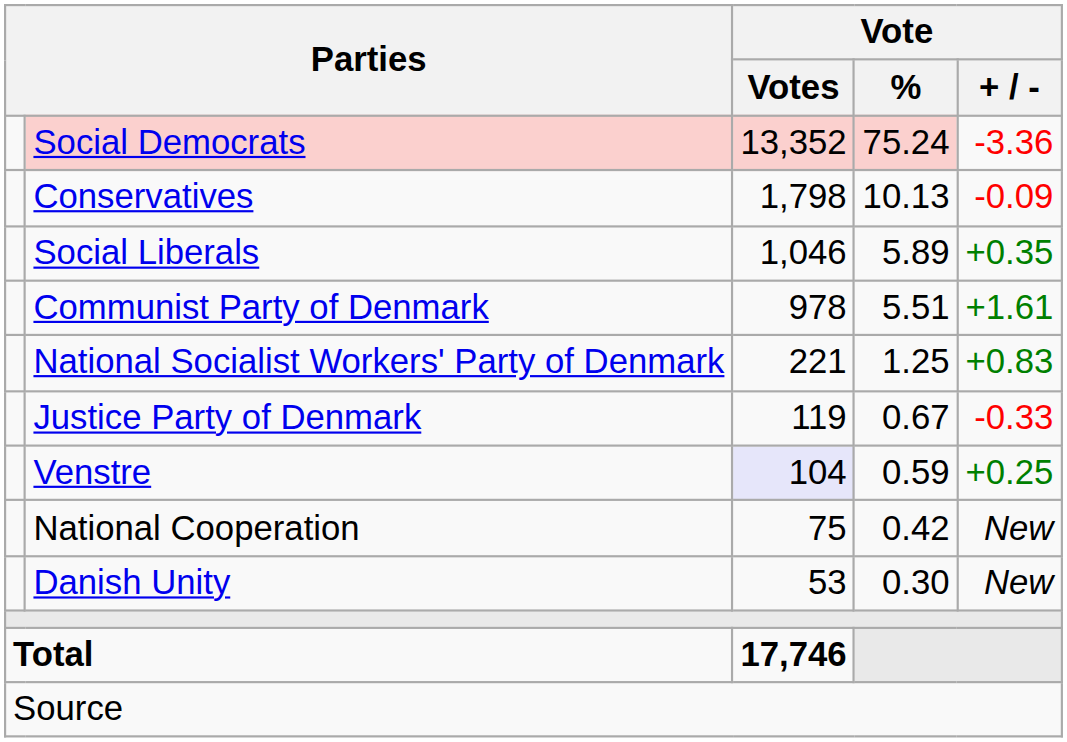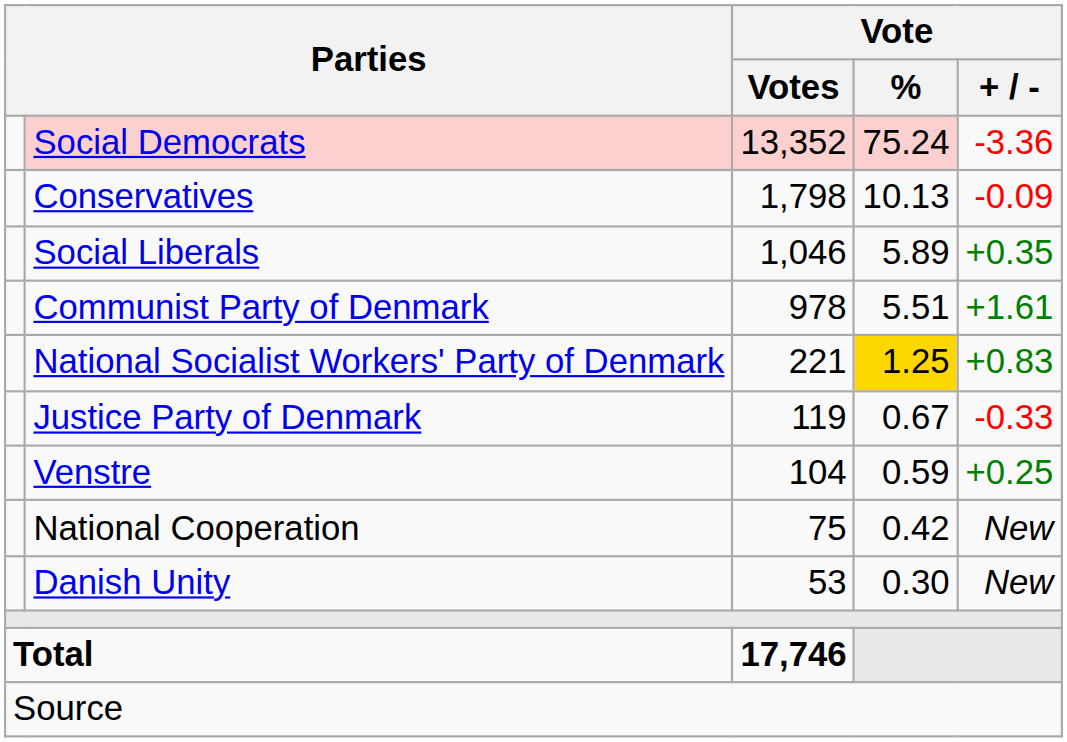(916, 362) no background -> (916, 362) gold background
(818, 472) lavender background -> (818, 472) no background
